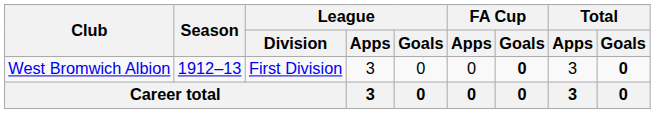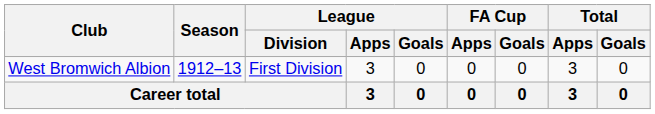(522, 69) bold -> (522, 69) normal
(623, 69) bold -> (623, 69) normal
